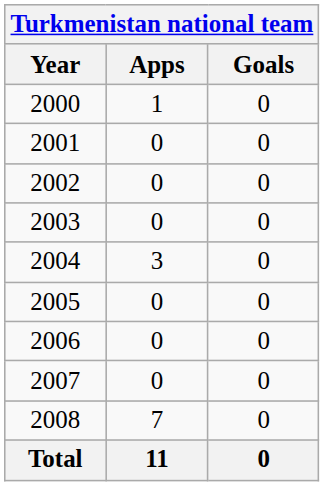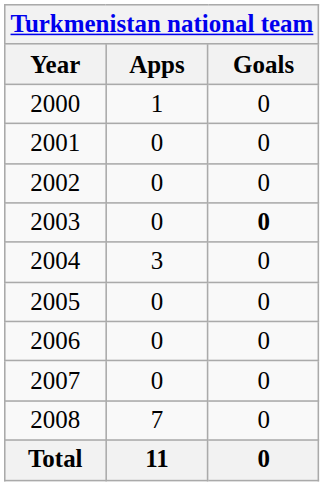(264, 222) normal -> (264, 222) bold
